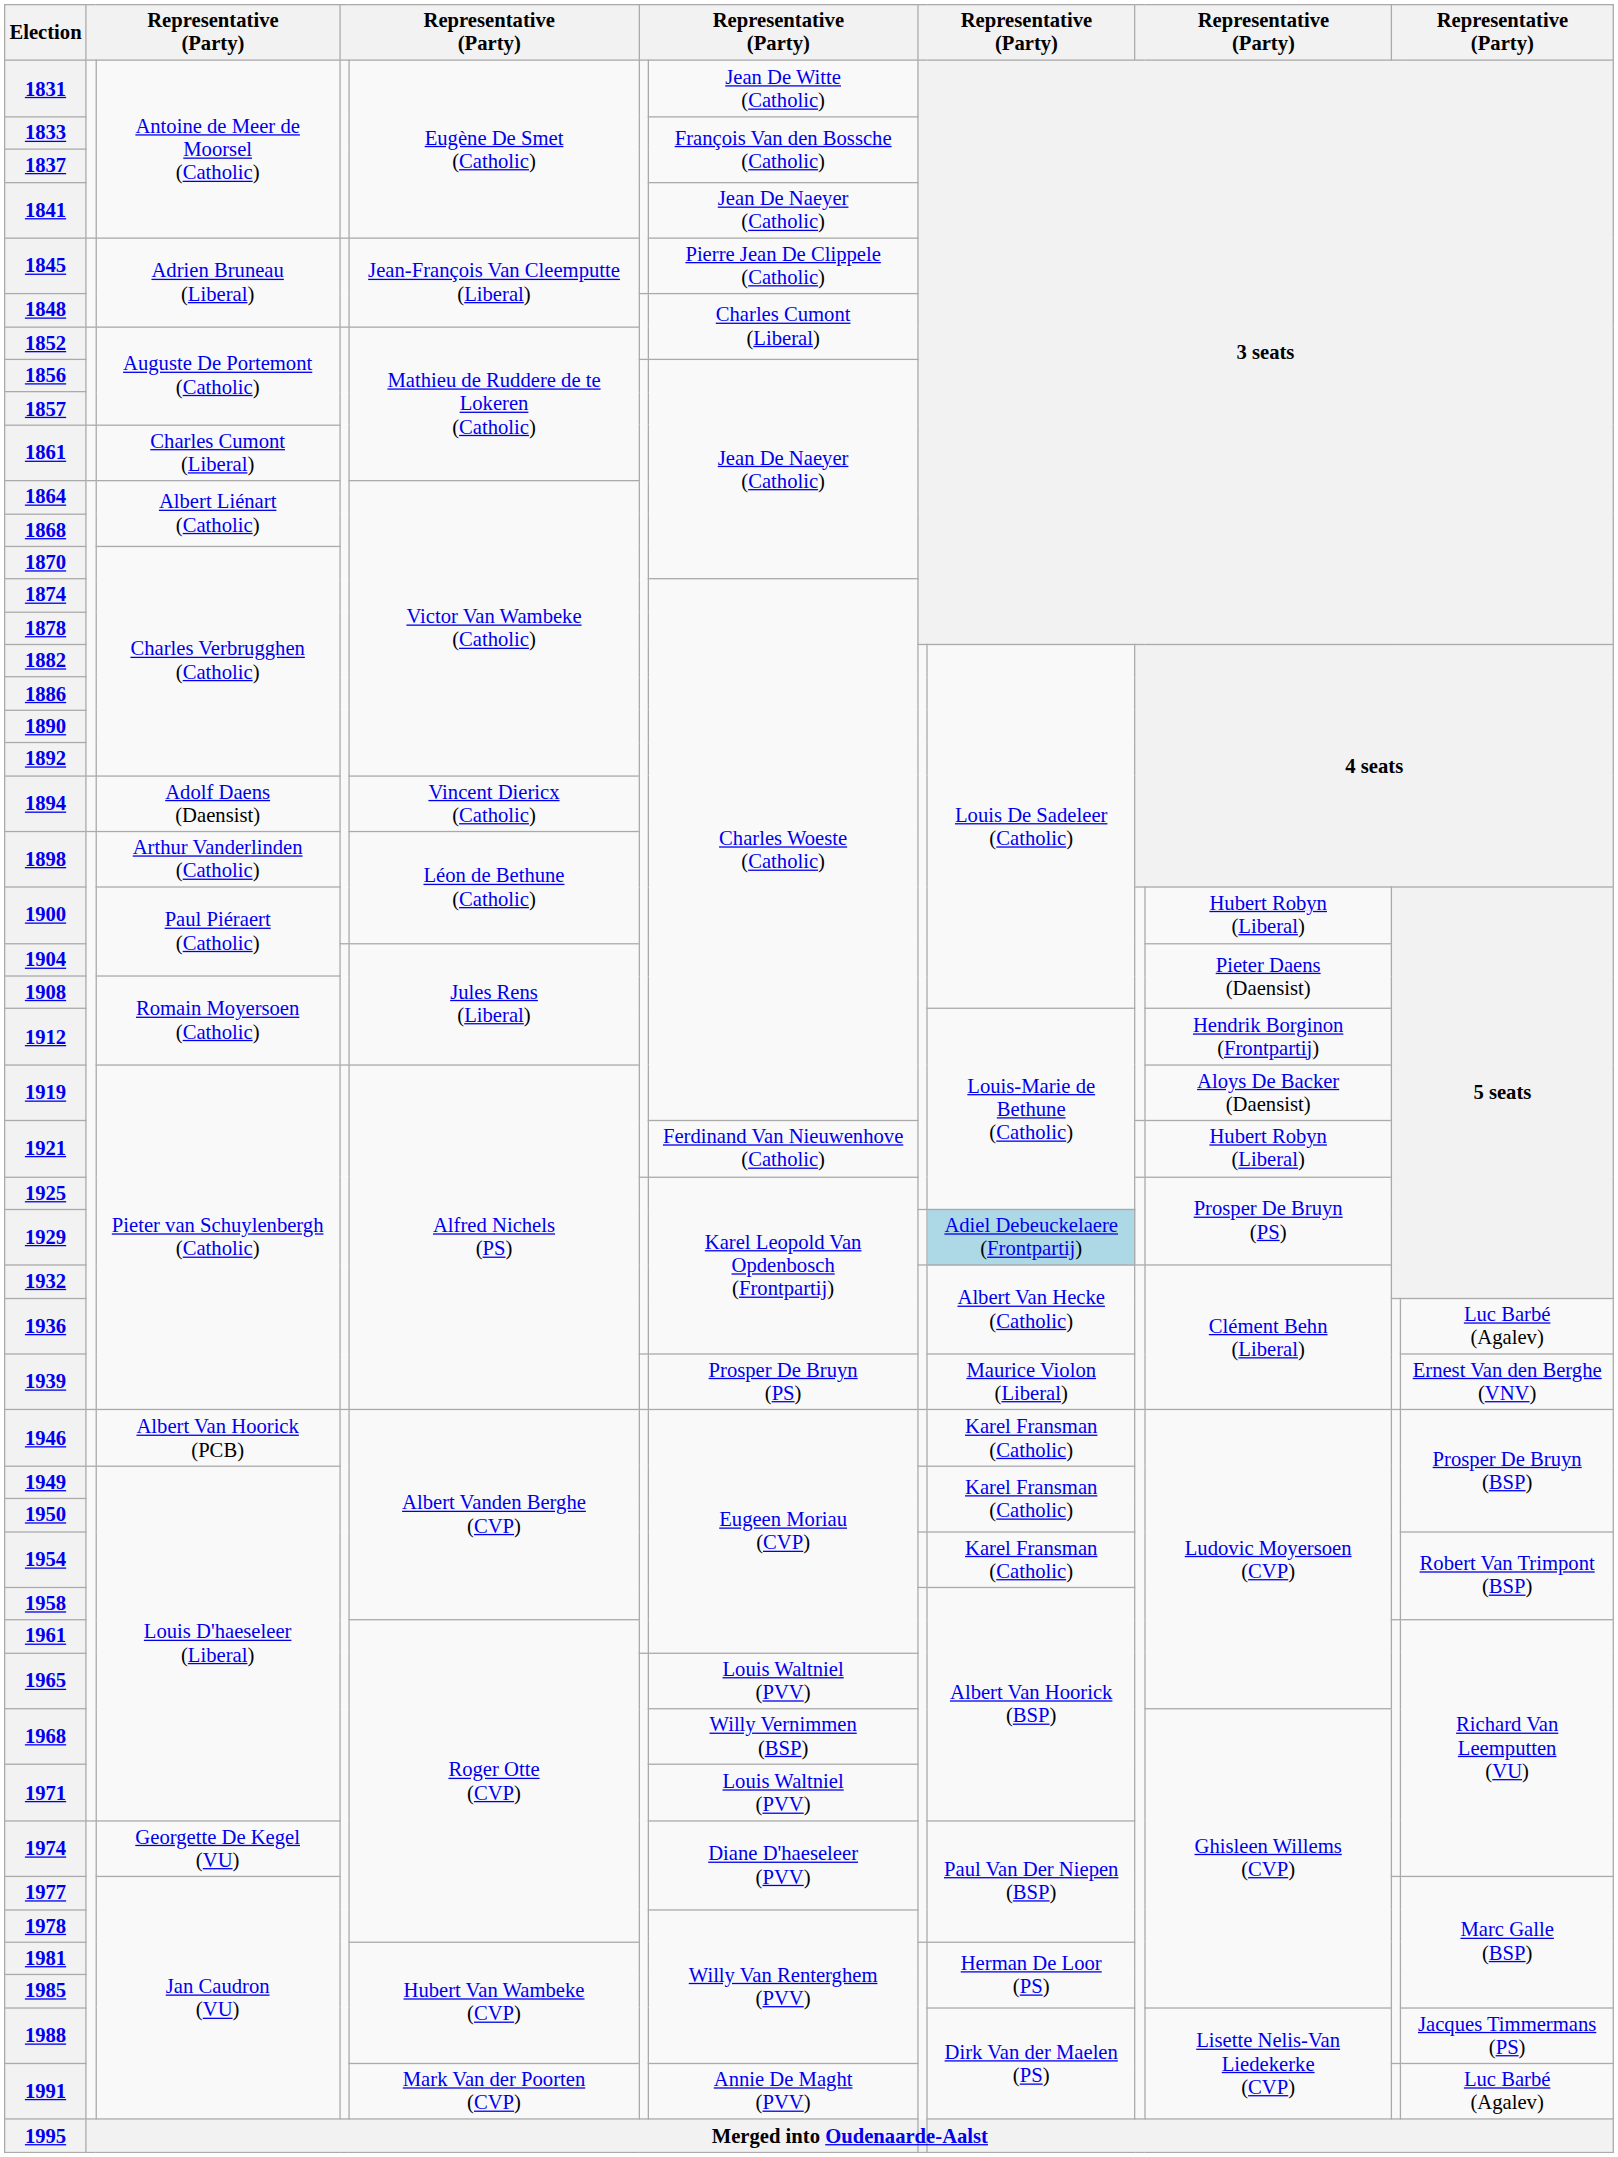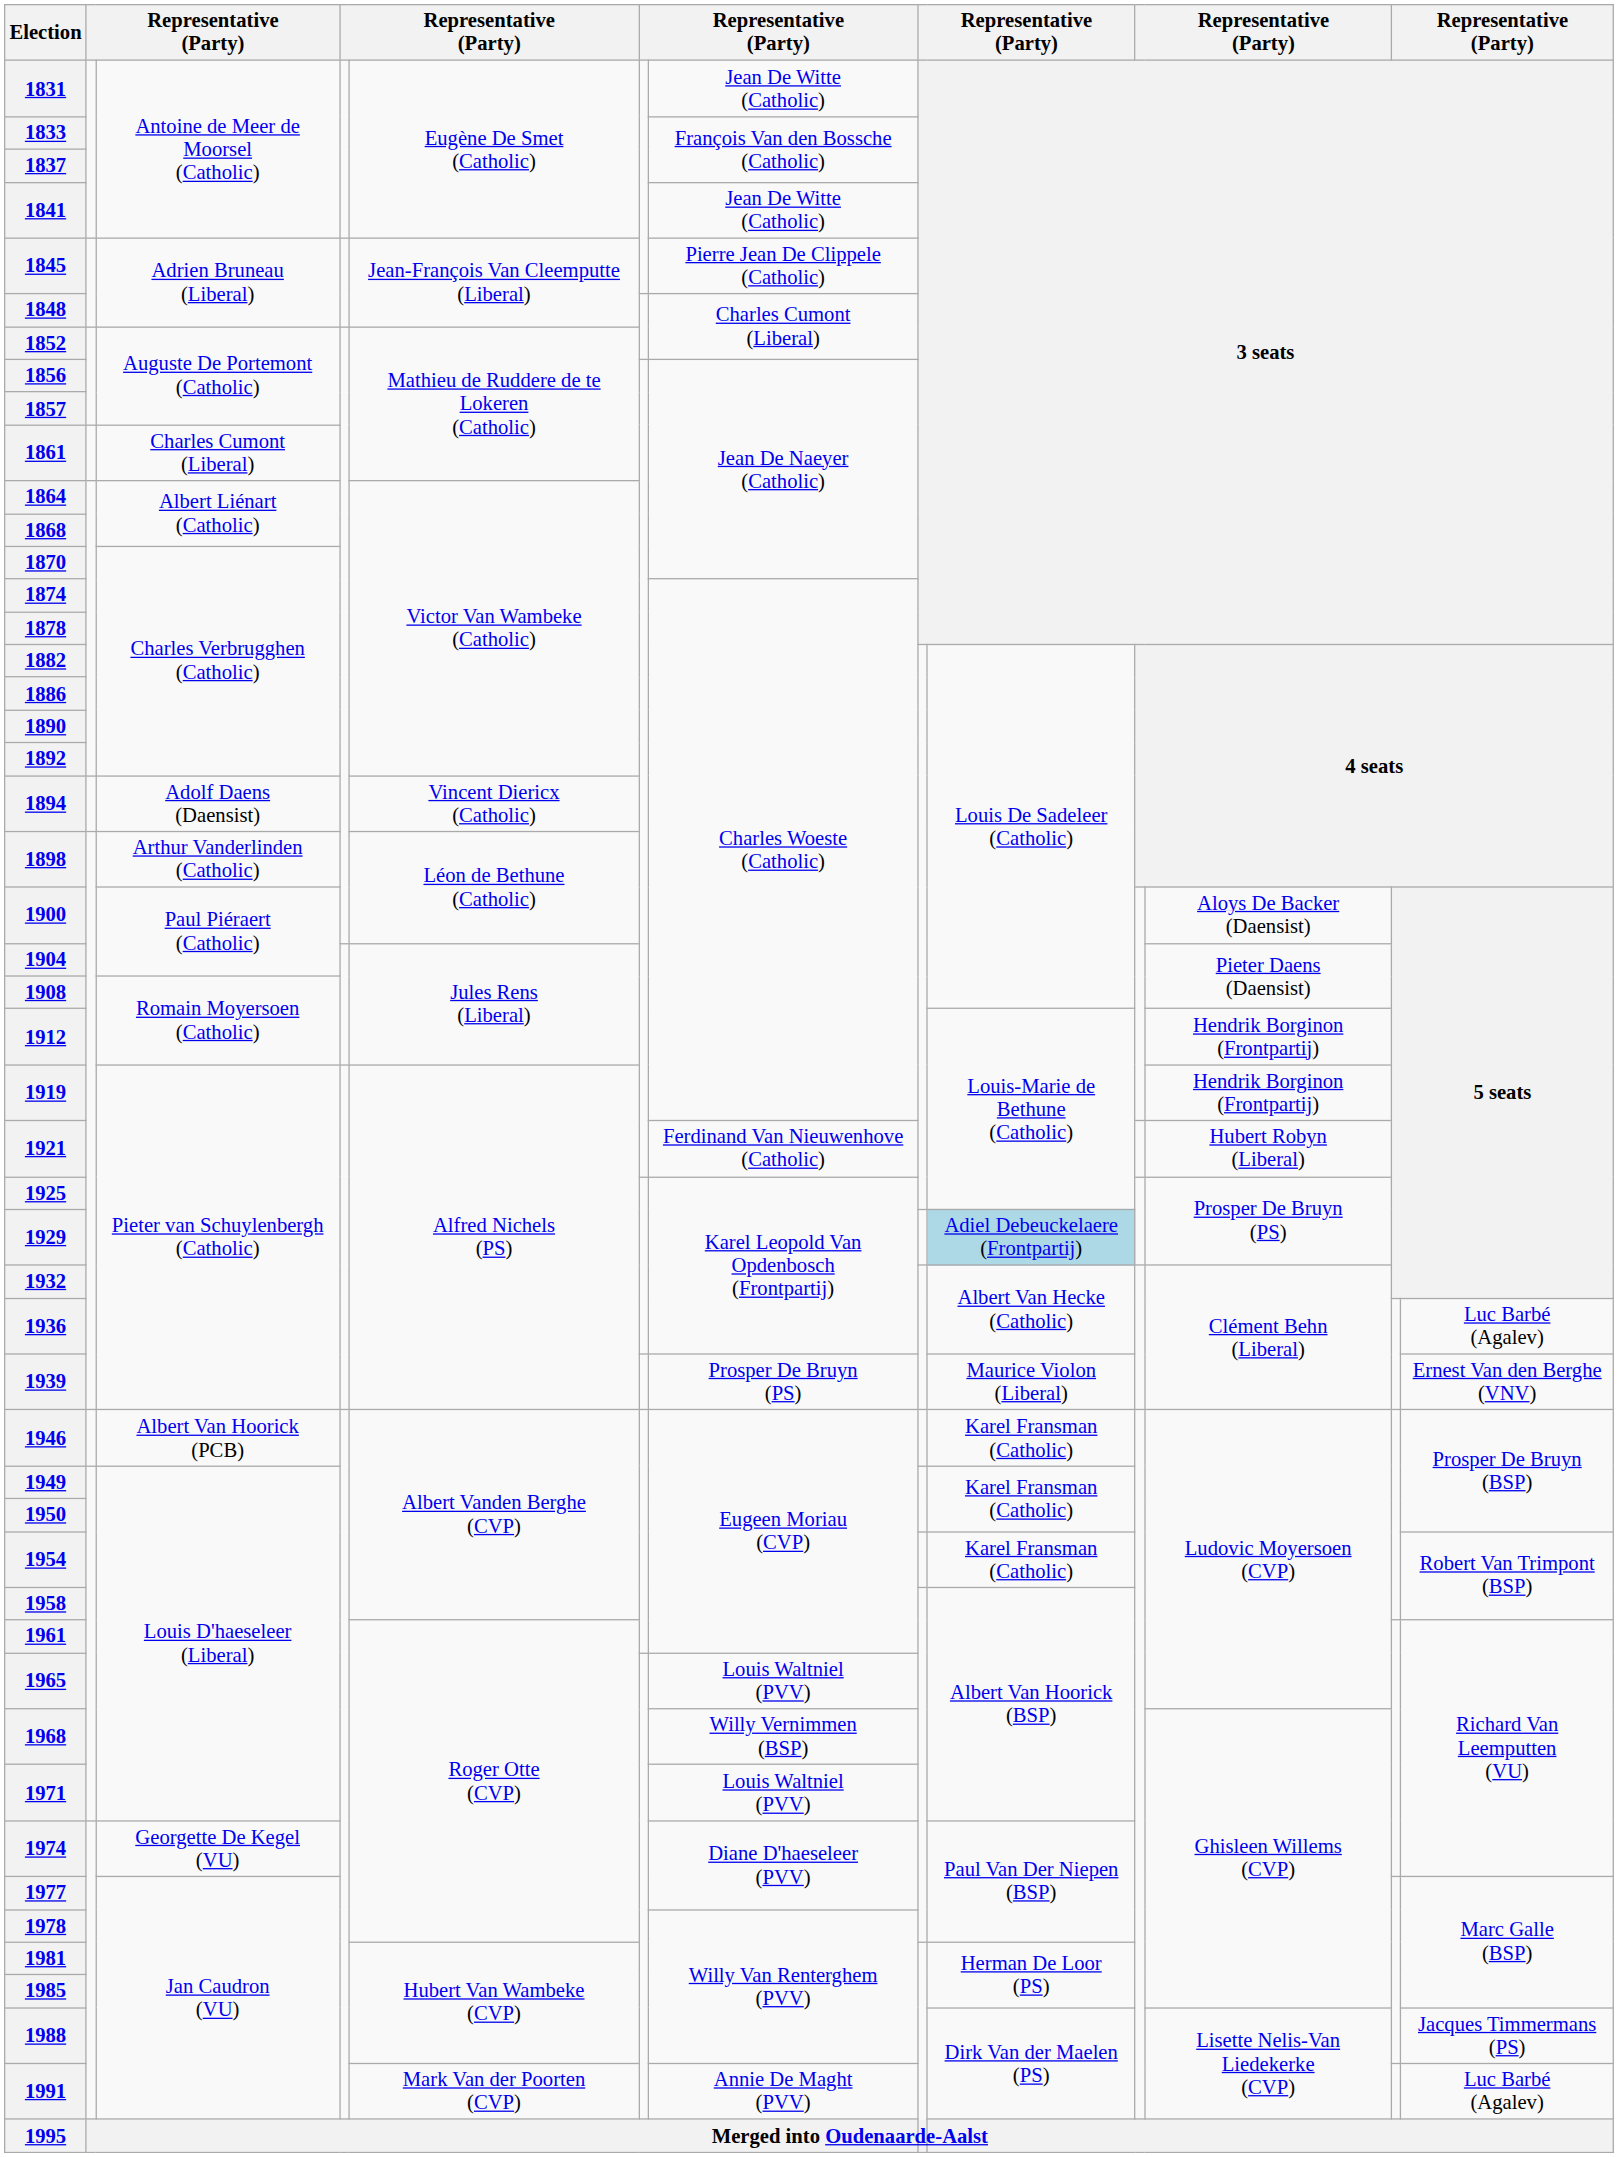(783, 209) Jean De Naeyer (Catholic) -> (783, 209) Jean De Witte (Catholic)
(1268, 915) Hubert Robyn (Liberal) -> (1268, 915) Aloys De Backer (Daensist)
(1268, 1092) Aloys De Backer (Daensist) -> (1268, 1092) Hendrik Borginon (Frontpartij)
